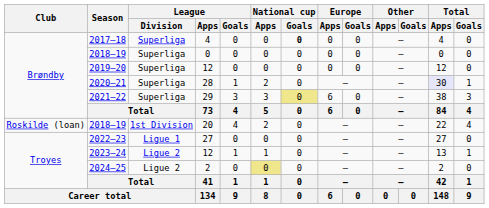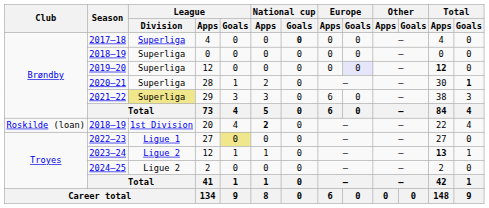(358, 68) no background -> (358, 68) lavender background
(441, 68) normal -> (441, 68) bold
(441, 82) lavender background -> (441, 82) no background
(469, 82) normal -> (469, 82) bold
(162, 97) no background -> (162, 97) khaki background
(299, 97) khaki background -> (299, 97) no background
(266, 125) normal -> (266, 125) bold
(235, 139) no background -> (235, 139) khaki background
(441, 153) normal -> (441, 153) bold
(266, 168) khaki background -> (266, 168) no background
